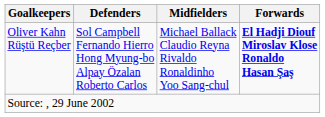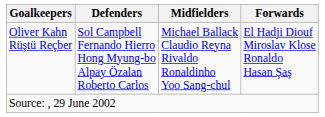(280, 51) bold -> (280, 51) normal
